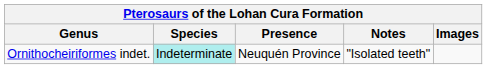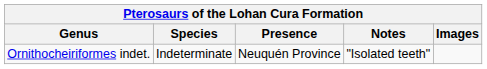(194, 53) paleturquoise background -> (194, 53) no background
